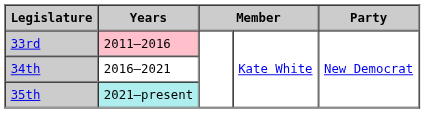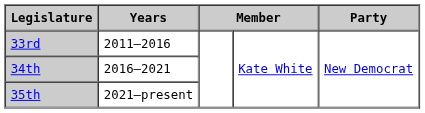(137, 43) pink background -> (137, 43) no background
(148, 95) paleturquoise background -> (148, 95) no background
